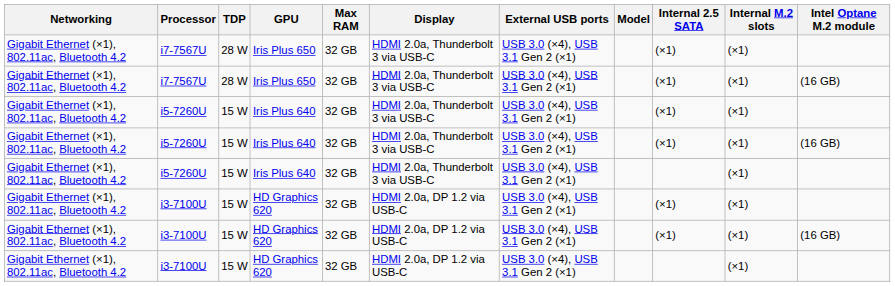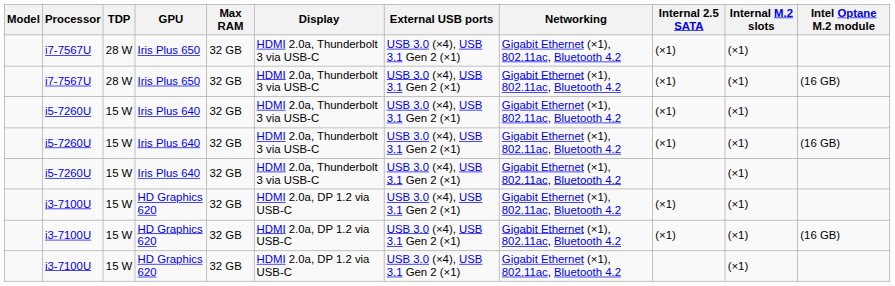columns swapped: (634, 19) <-> (81, 19)
